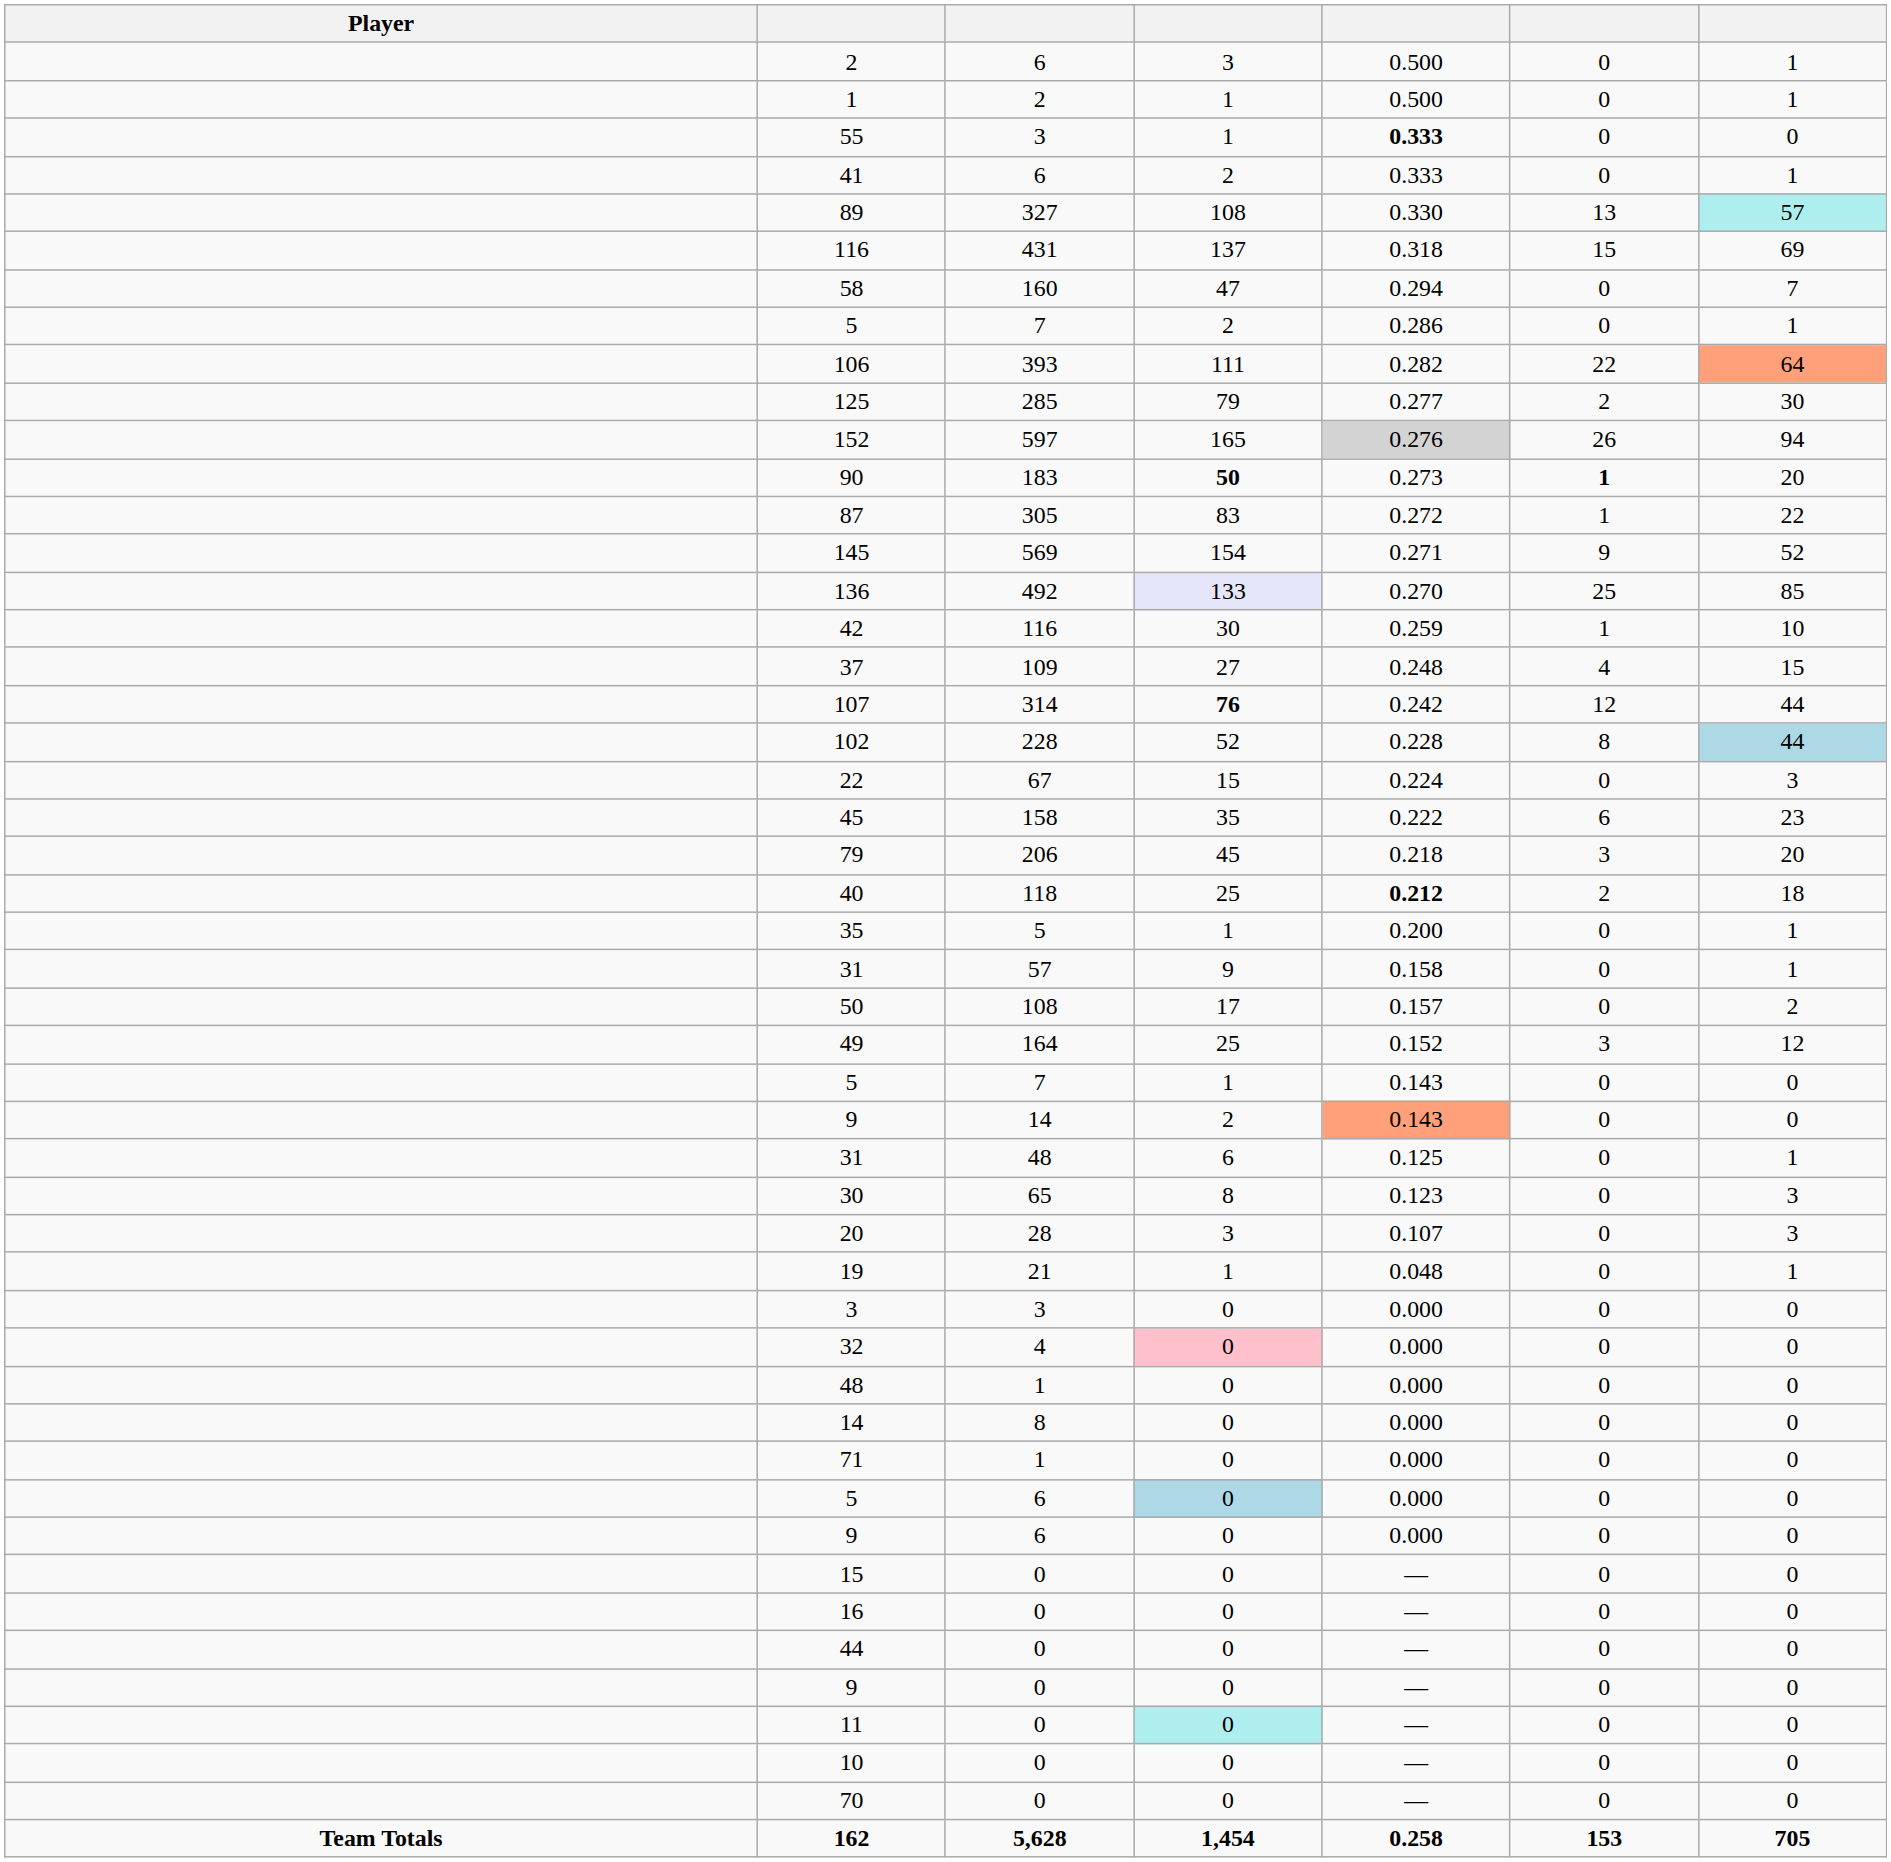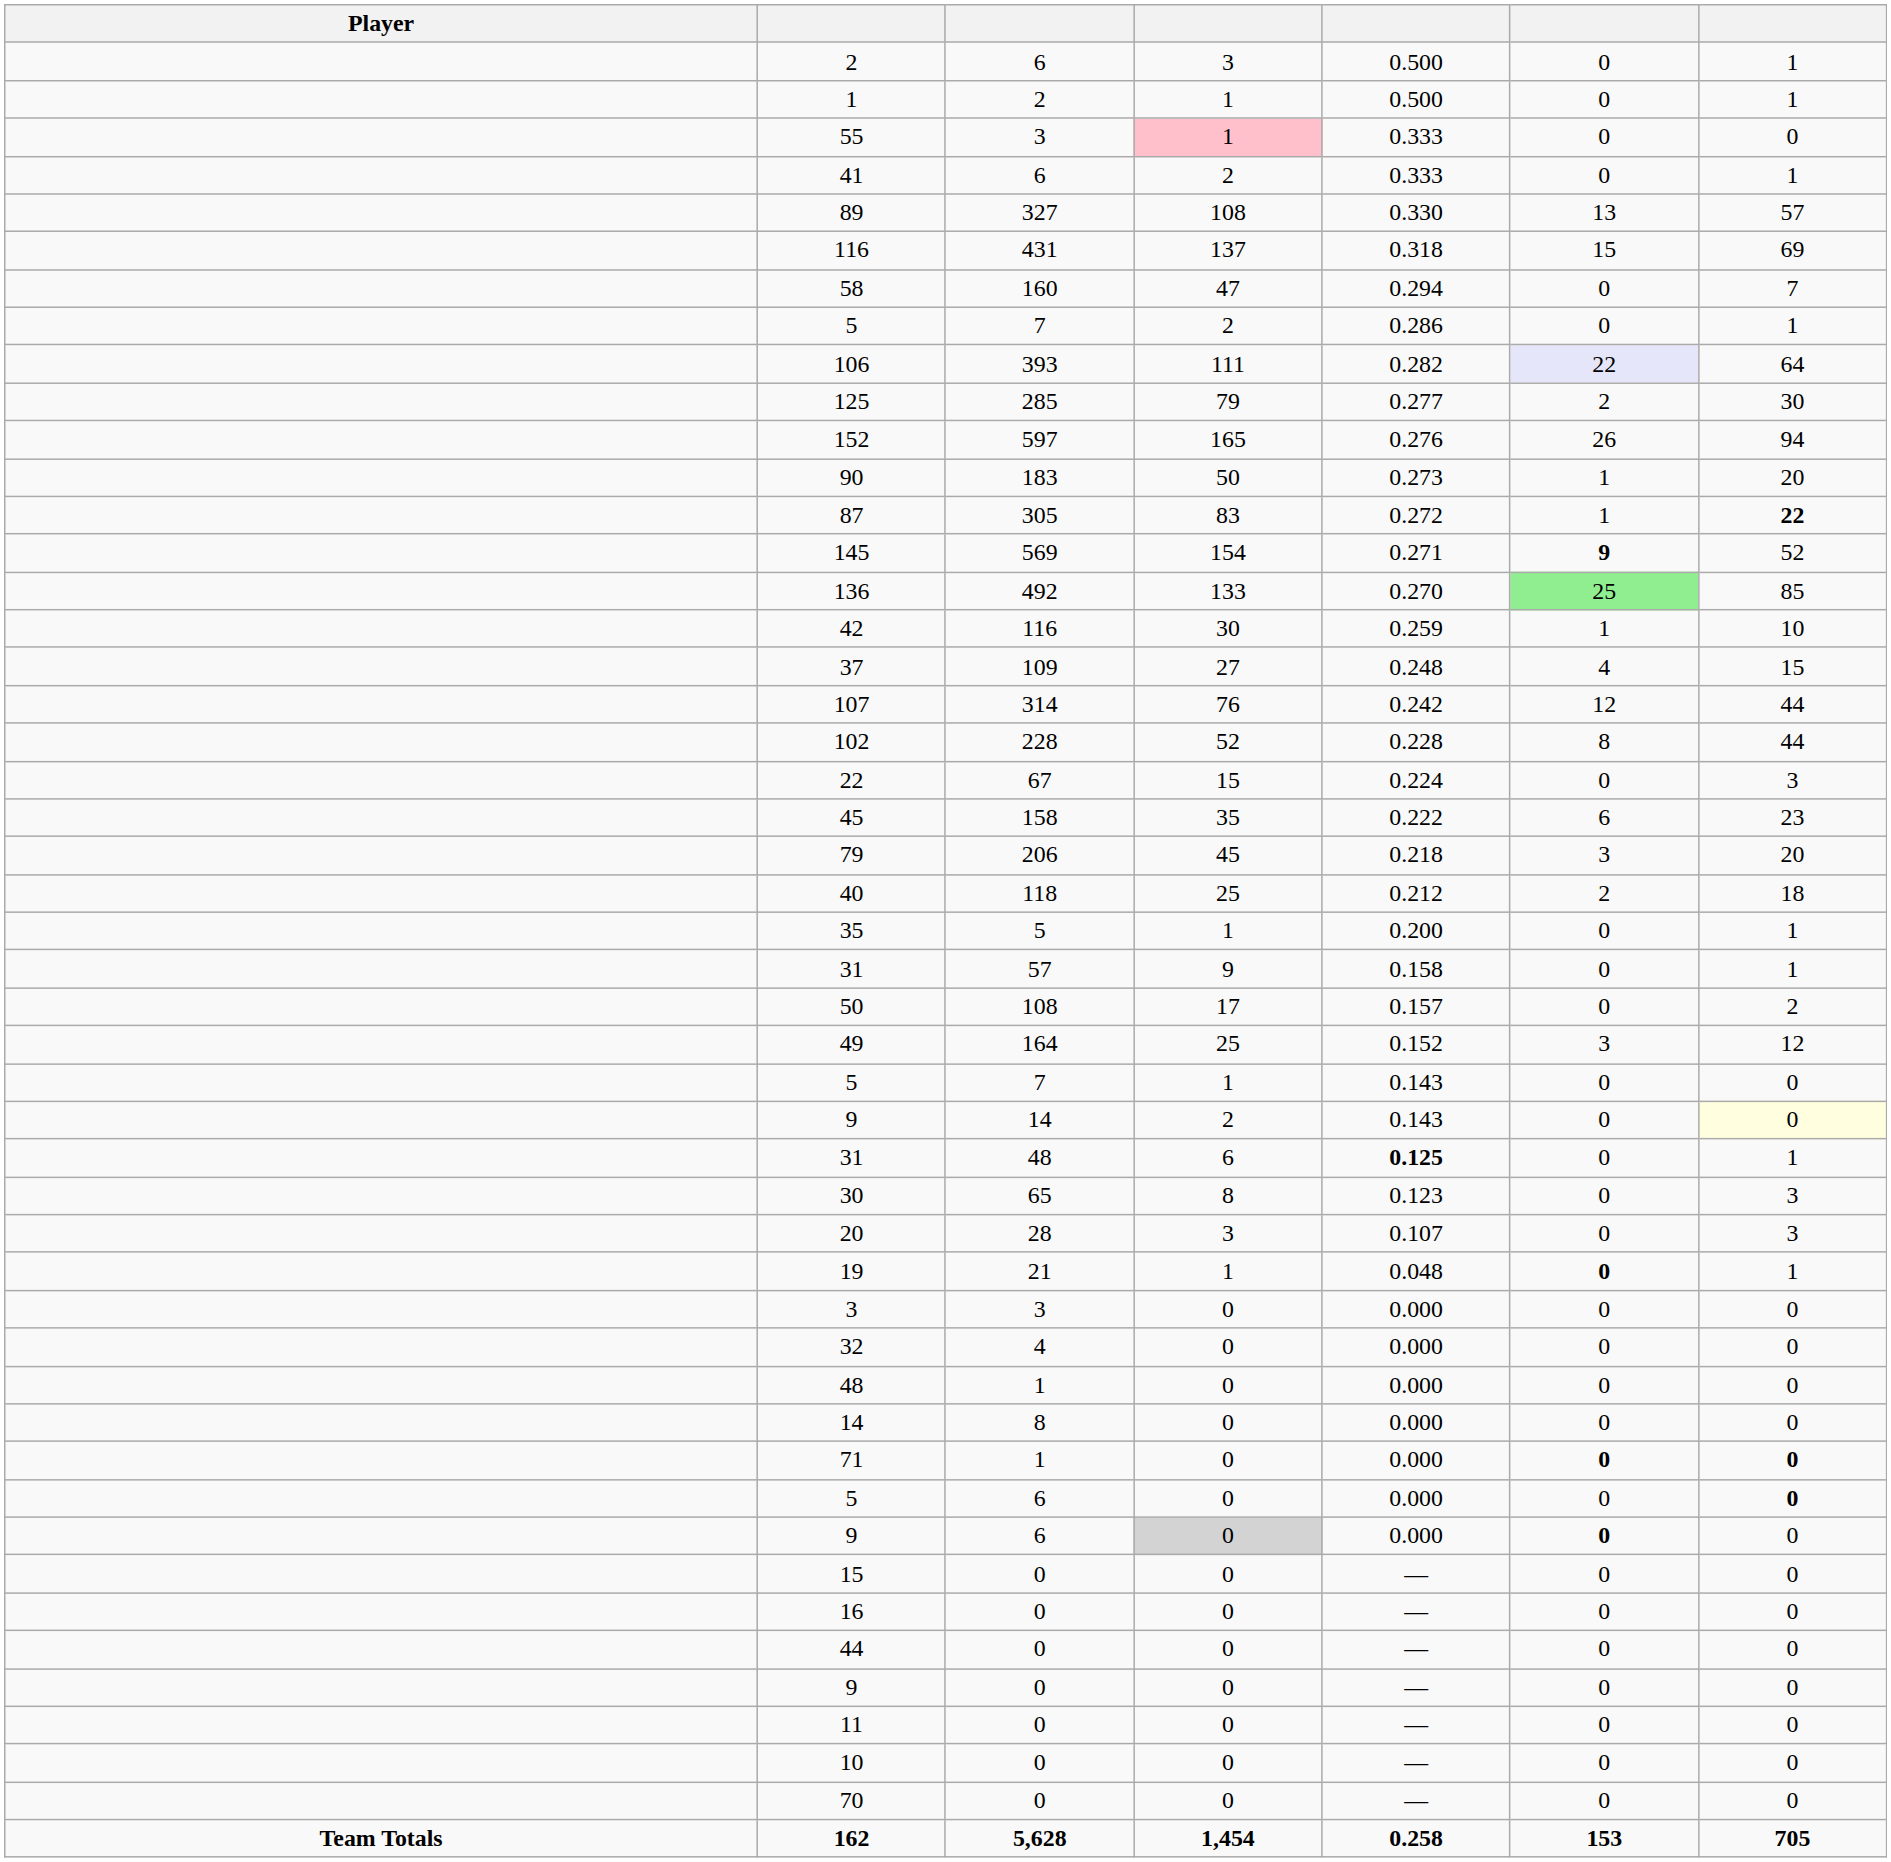(1228, 136) no background -> (1228, 136) pink background
(1416, 136) bold -> (1416, 136) normal
(1792, 212) paleturquoise background -> (1792, 212) no background
(1604, 363) no background -> (1604, 363) lavender background
(1792, 363) lightsalmon background -> (1792, 363) no background
(1416, 439) lightgrey background -> (1416, 439) no background
(1228, 477) bold -> (1228, 477) normal
(1604, 477) bold -> (1604, 477) normal
(1792, 514) normal -> (1792, 514) bold
(1604, 552) normal -> (1604, 552) bold
(1228, 590) lavender background -> (1228, 590) no background
(1604, 590) no background -> (1604, 590) lightgreen background
(1228, 703) bold -> (1228, 703) normal
(1792, 741) lightblue background -> (1792, 741) no background
(1416, 893) bold -> (1416, 893) normal
(1416, 1119) lightsalmon background -> (1416, 1119) no background
(1792, 1119) no background -> (1792, 1119) lightyellow background
(1416, 1157) normal -> (1416, 1157) bold
(1604, 1271) normal -> (1604, 1271) bold
(1228, 1346) pink background -> (1228, 1346) no background
(1604, 1460) normal -> (1604, 1460) bold
(1792, 1460) normal -> (1792, 1460) bold
(1228, 1497) lightblue background -> (1228, 1497) no background
(1792, 1497) normal -> (1792, 1497) bold
(1228, 1535) no background -> (1228, 1535) lightgrey background
(1604, 1535) normal -> (1604, 1535) bold
(1228, 1724) paleturquoise background -> (1228, 1724) no background
